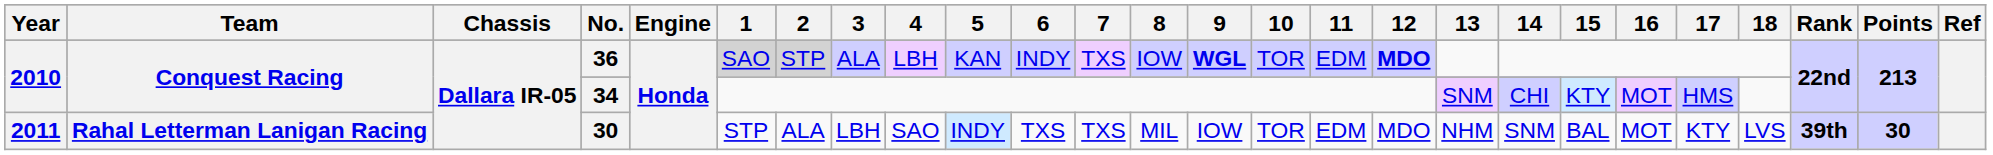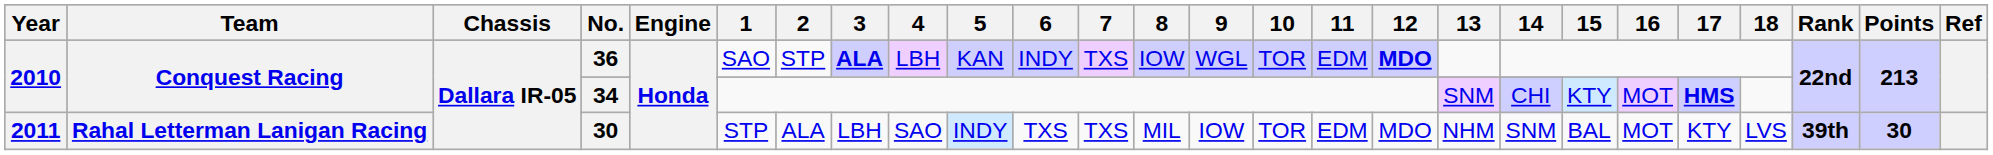(746, 58) lightgrey background -> (746, 58) no background
(803, 58) lightgrey background -> (803, 58) no background
(858, 58) normal -> (860, 58) bold
(1220, 58) bold -> (1221, 58) normal
(1708, 94) normal -> (1709, 94) bold
